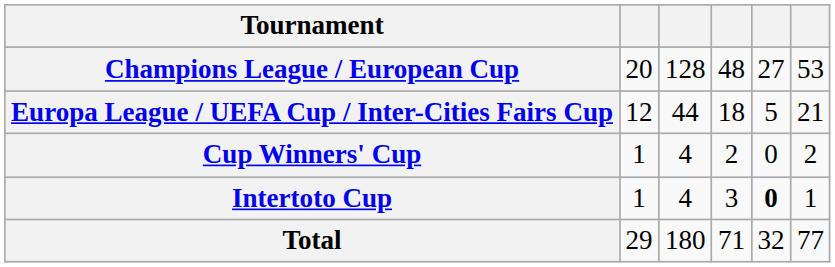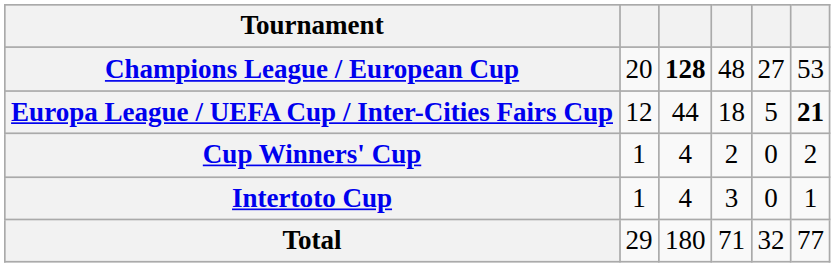(685, 68) normal -> (685, 68) bold
(811, 111) normal -> (811, 111) bold
(771, 197) bold -> (771, 197) normal
